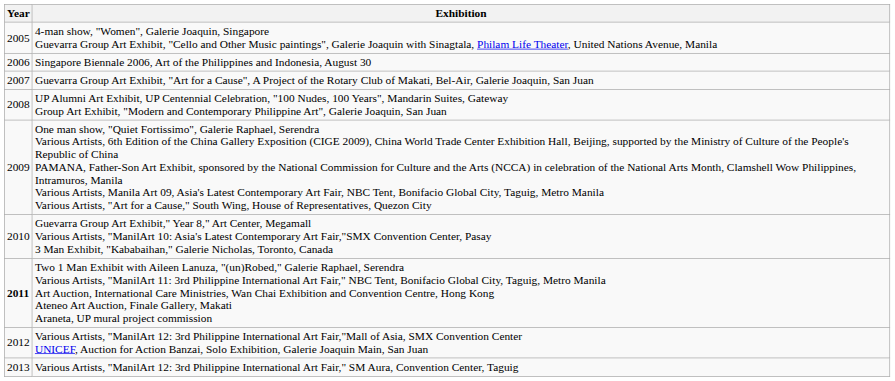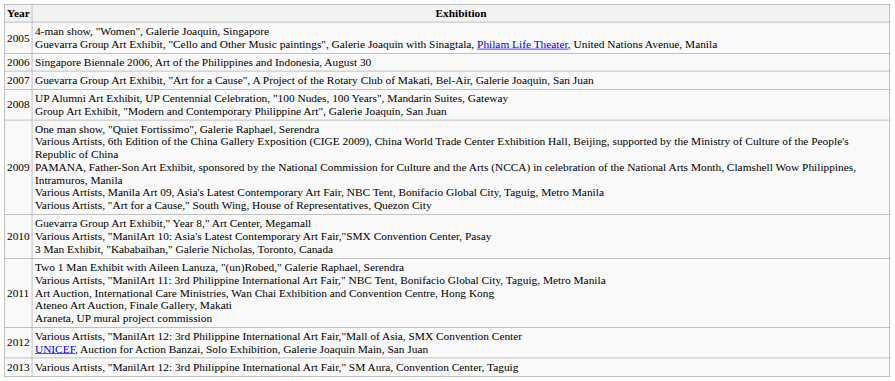(18, 292) bold -> (18, 292) normal
